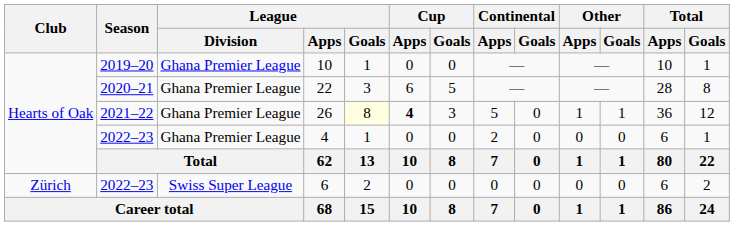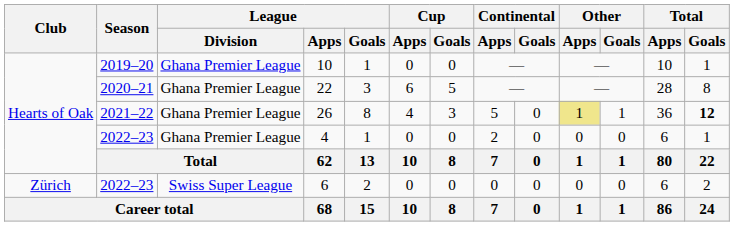(367, 112) lightyellow background -> (367, 112) no background
(409, 112) bold -> (409, 112) normal
(579, 112) no background -> (579, 112) khaki background
(707, 112) normal -> (707, 112) bold
